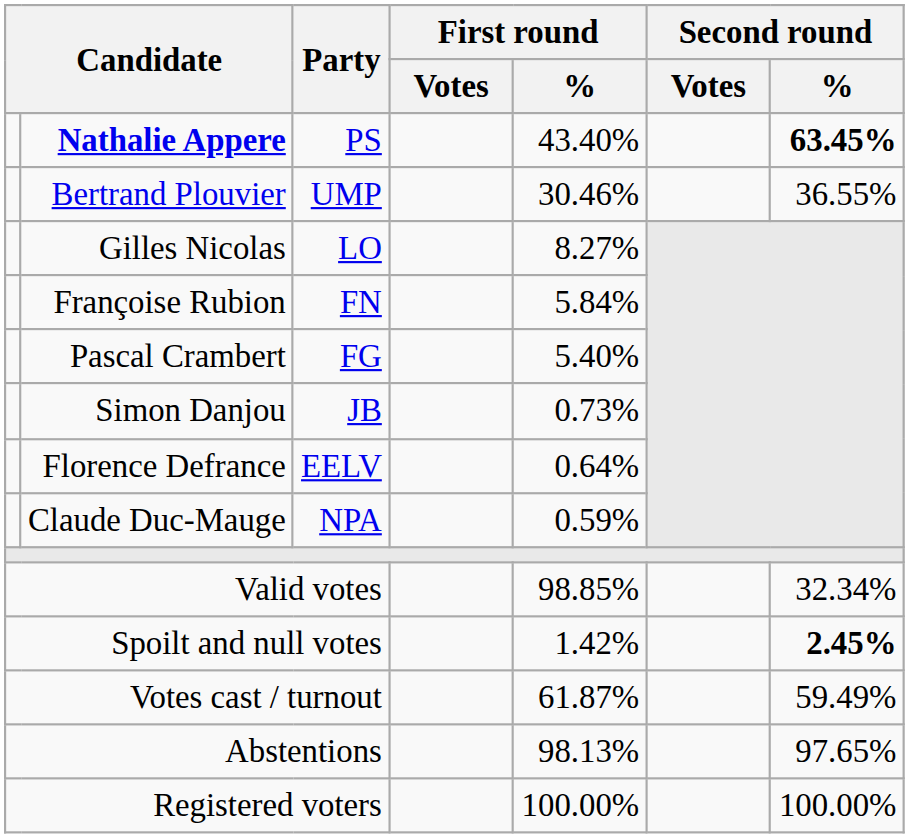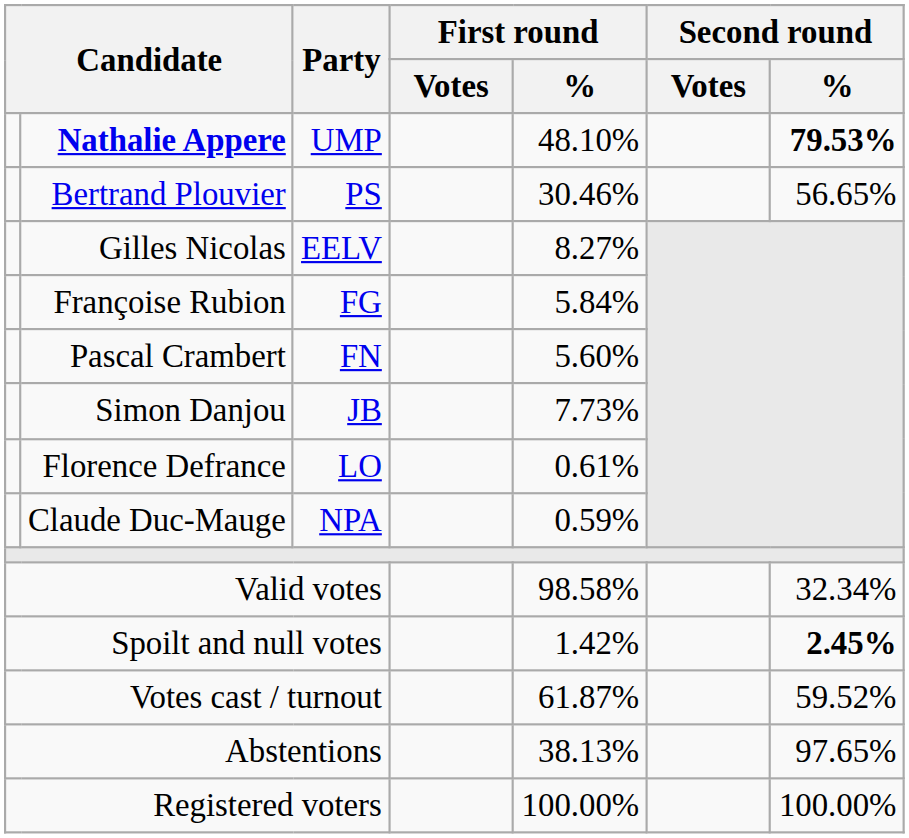(364, 140) PS -> (346, 140) UMP
(589, 140) 43.40% -> (589, 140) 48.10%
(843, 140) 63.45% -> (843, 140) 79.53%
(346, 194) UMP -> (364, 194) PS
(846, 194) 36.55% -> (846, 194) 56.65%
(360, 248) LO -> (341, 248) EELV
(361, 302) FN -> (361, 302) FG
(361, 356) FG -> (361, 356) FN
(597, 356) 5.40% -> (597, 356) 5.60%
(597, 410) 0.73% -> (597, 410) 7.73%
(341, 464) EELV -> (360, 464) LO
(597, 464) 0.64% -> (597, 464) 0.61%
(589, 588) 98.85% -> (589, 588) 98.58%
(846, 696) 59.49% -> (846, 696) 59.52%
(589, 750) 98.13% -> (589, 750) 38.13%
